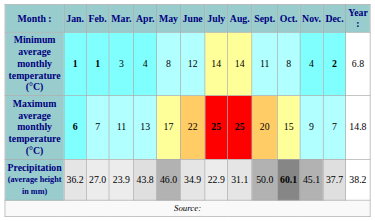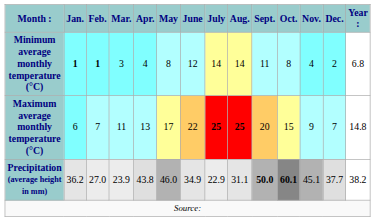(335, 64) bold -> (335, 64) normal
(75, 127) bold -> (75, 127) normal
(265, 180) normal -> (265, 180) bold
